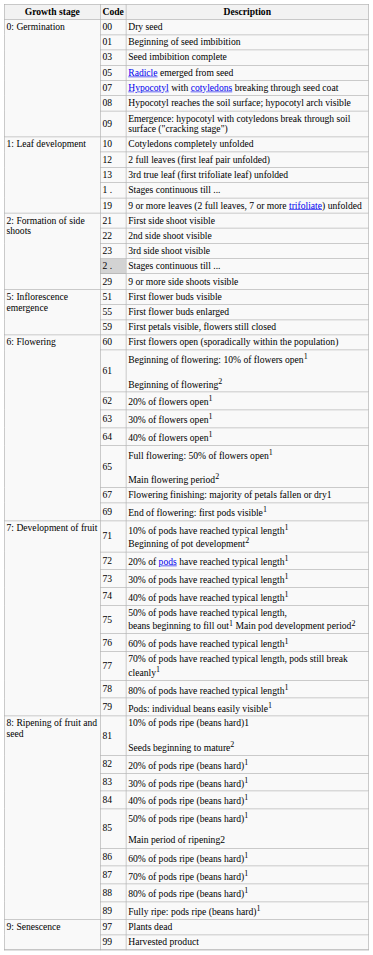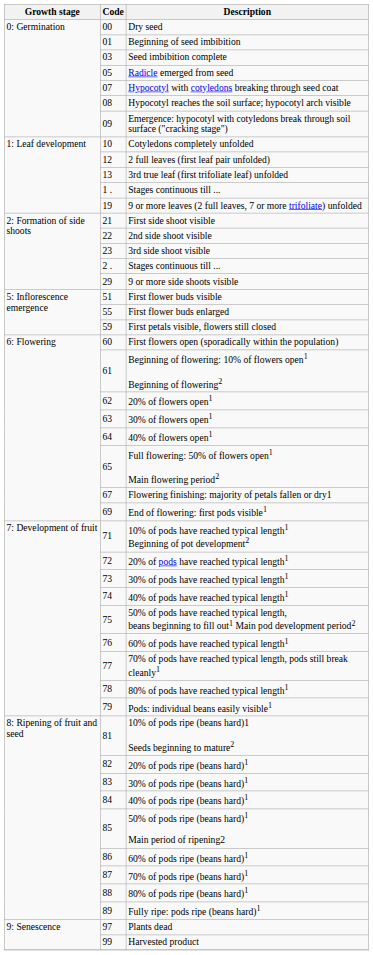(107, 266) lightgrey background -> (107, 266) no background
